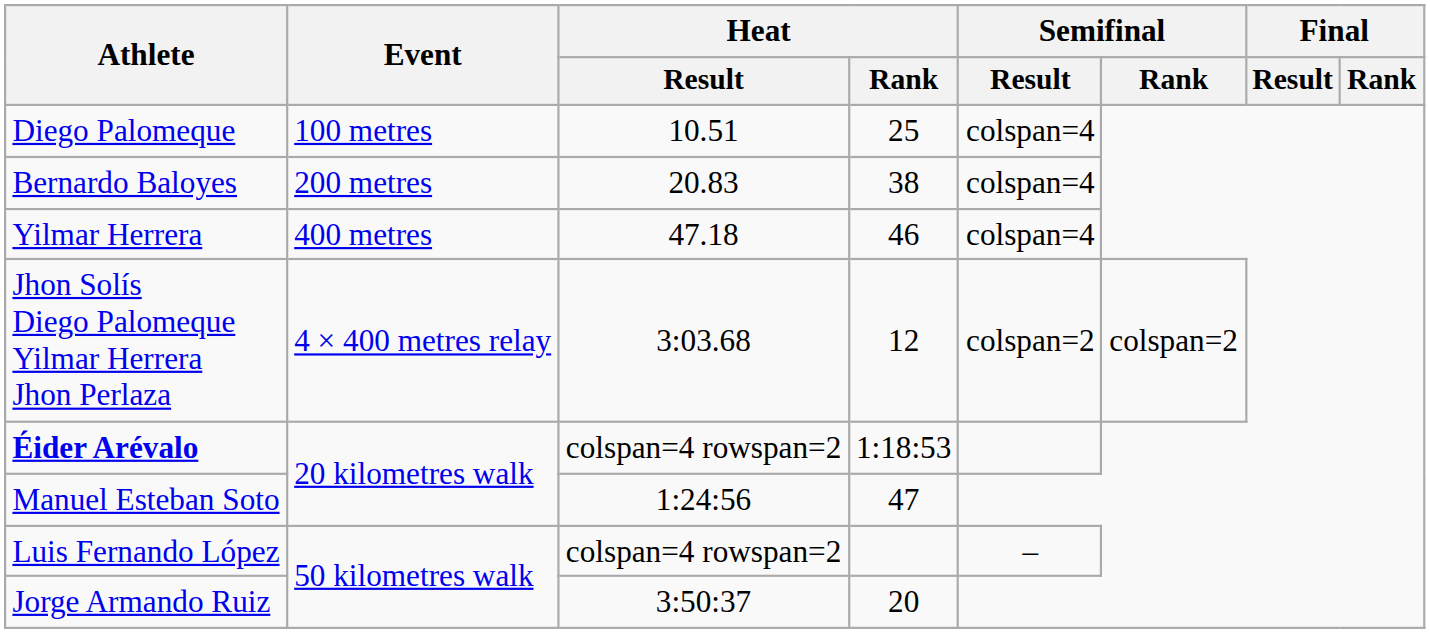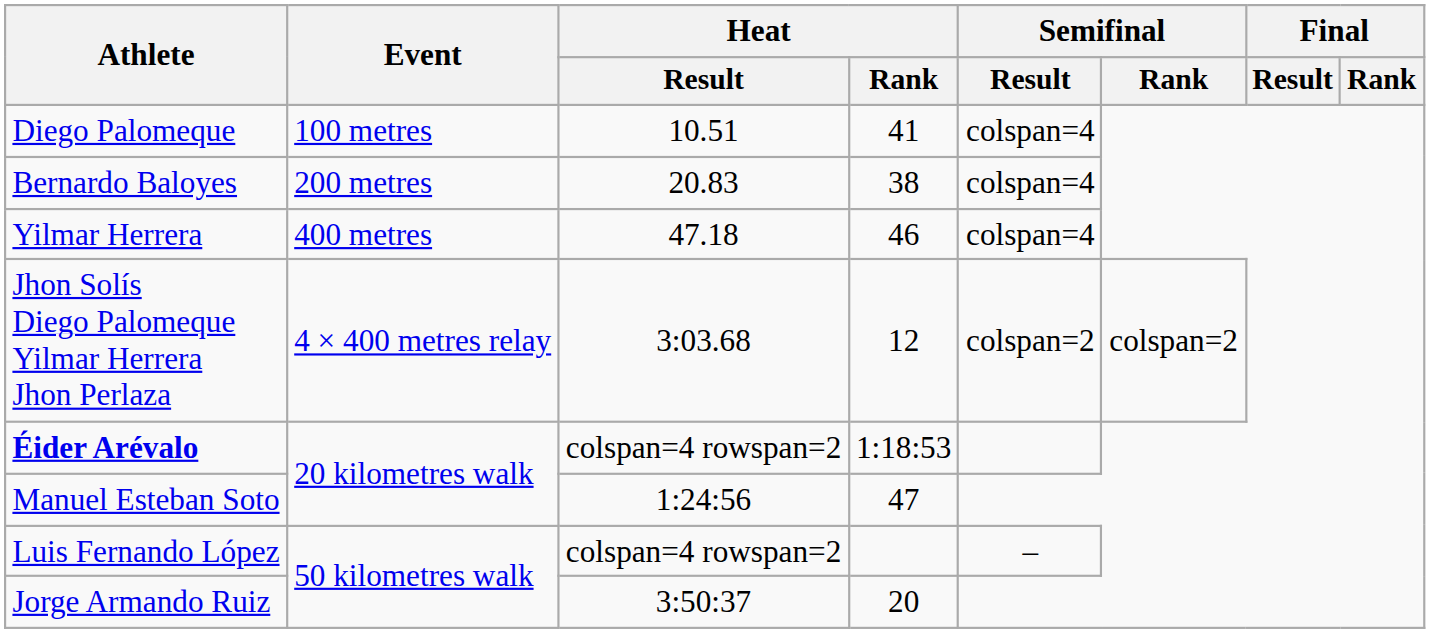(904, 130) 25 -> (904, 130) 41
